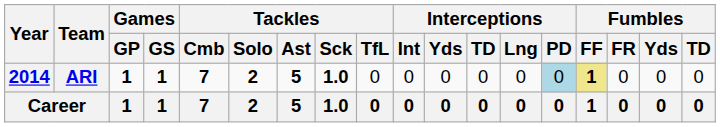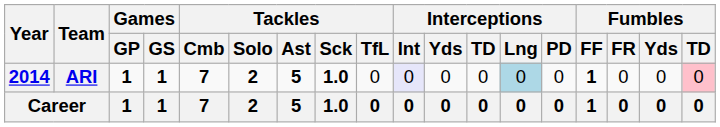(409, 77) no background -> (409, 77) lavender background
(521, 77) no background -> (521, 77) lightblue background
(559, 77) lightblue background -> (559, 77) no background
(591, 77) khaki background -> (591, 77) no background
(699, 77) no background -> (699, 77) pink background
